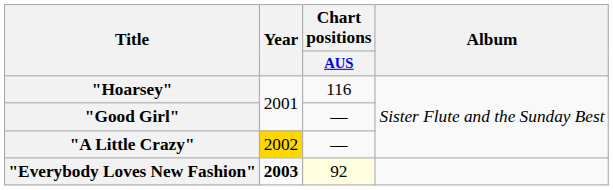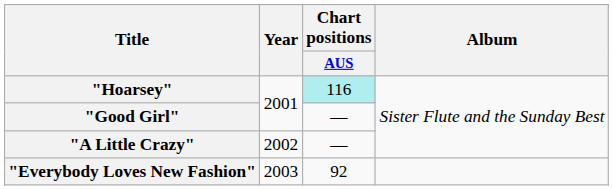(339, 89) no background -> (339, 89) paleturquoise background
(281, 144) gold background -> (281, 144) no background
(281, 171) bold -> (281, 171) normal
(339, 171) lightyellow background -> (339, 171) no background
